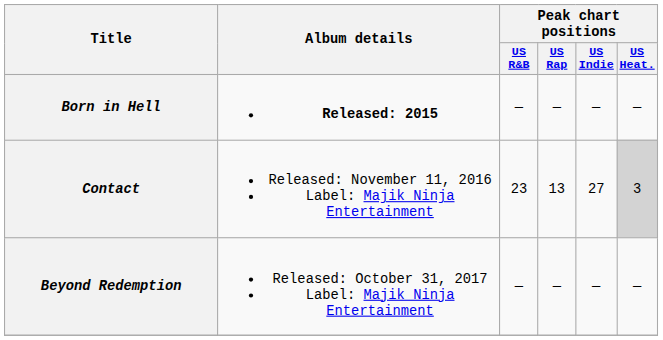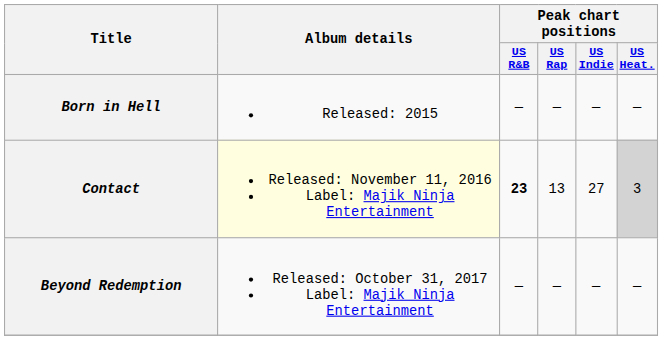(359, 115) bold -> (359, 115) normal
(359, 197) no background -> (359, 197) lightyellow background
(519, 189) normal -> (519, 189) bold
